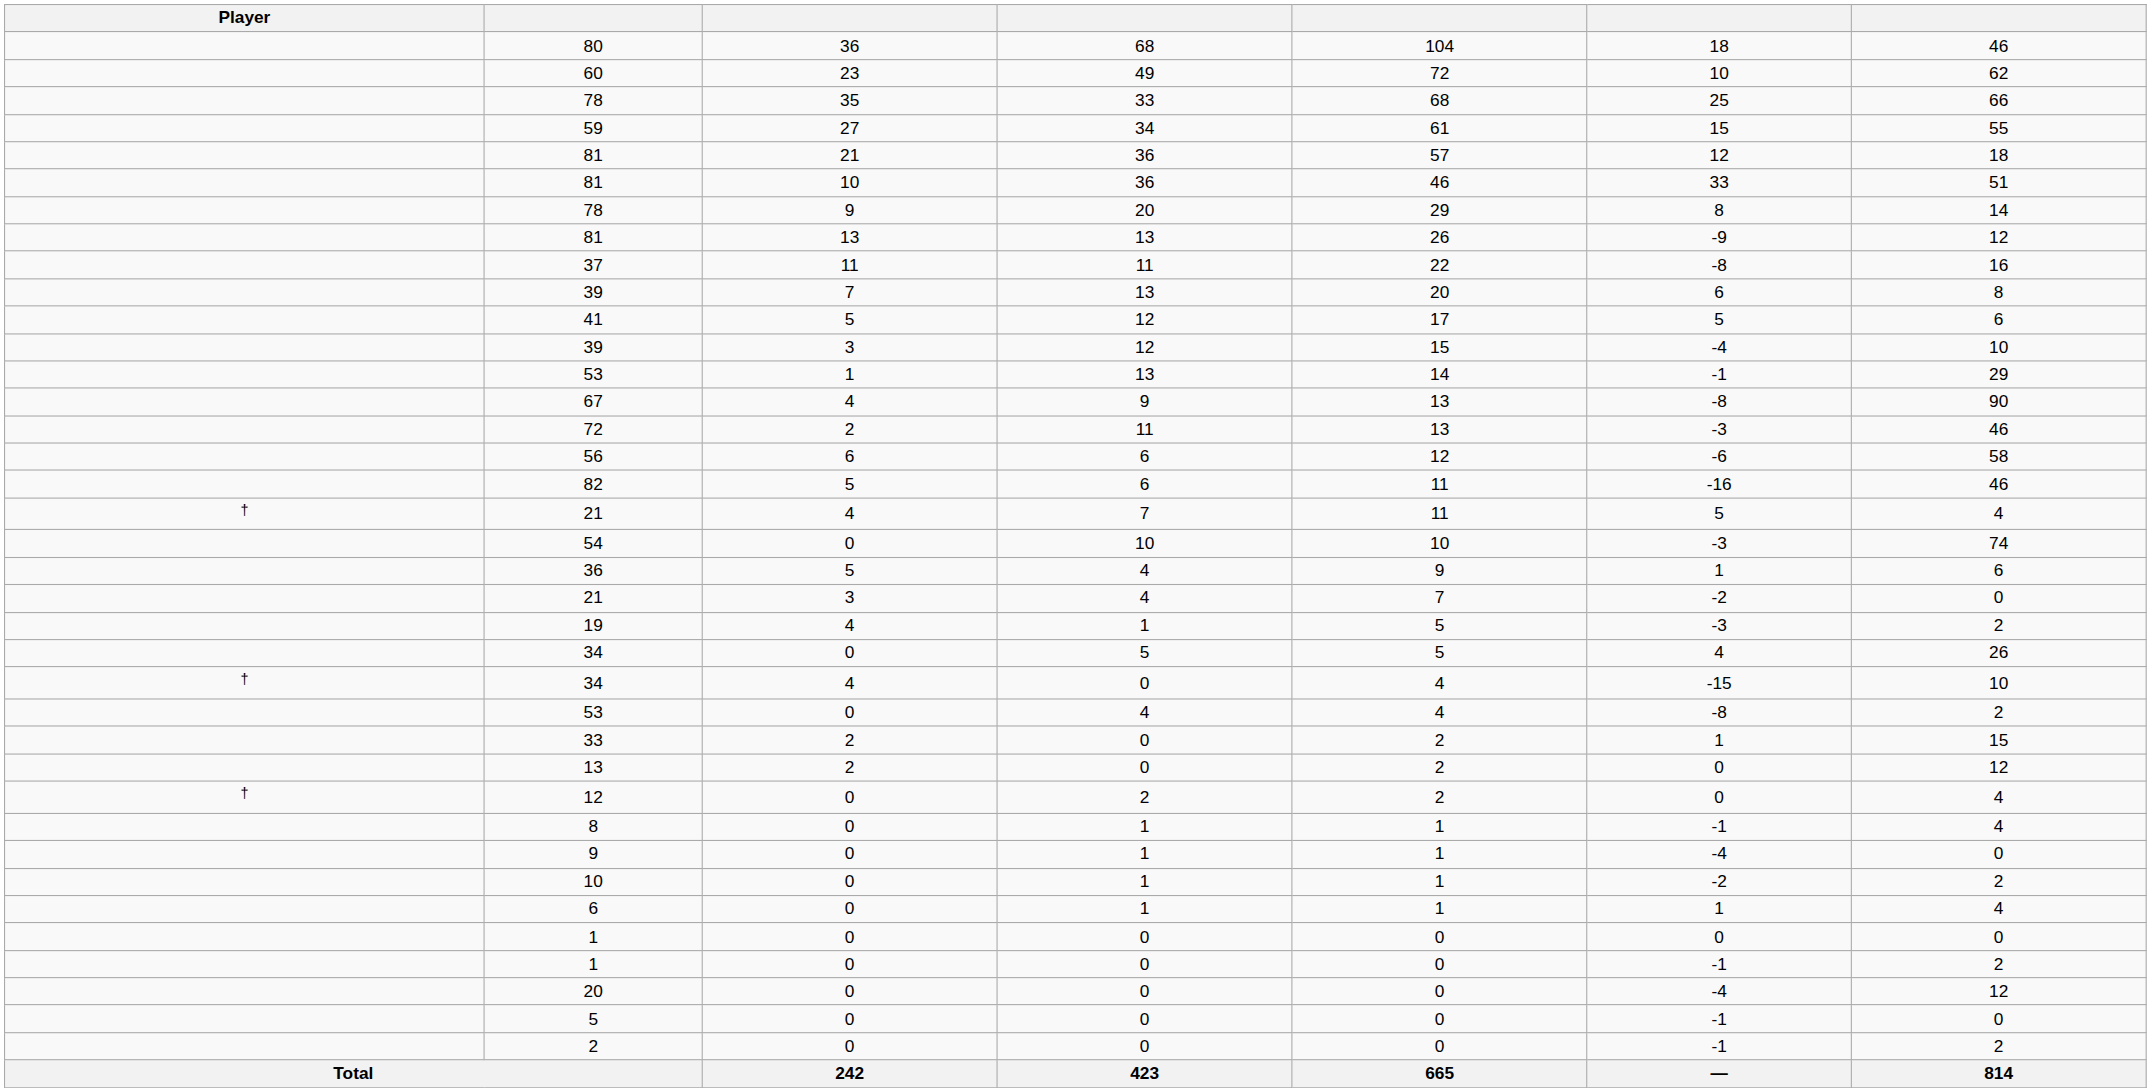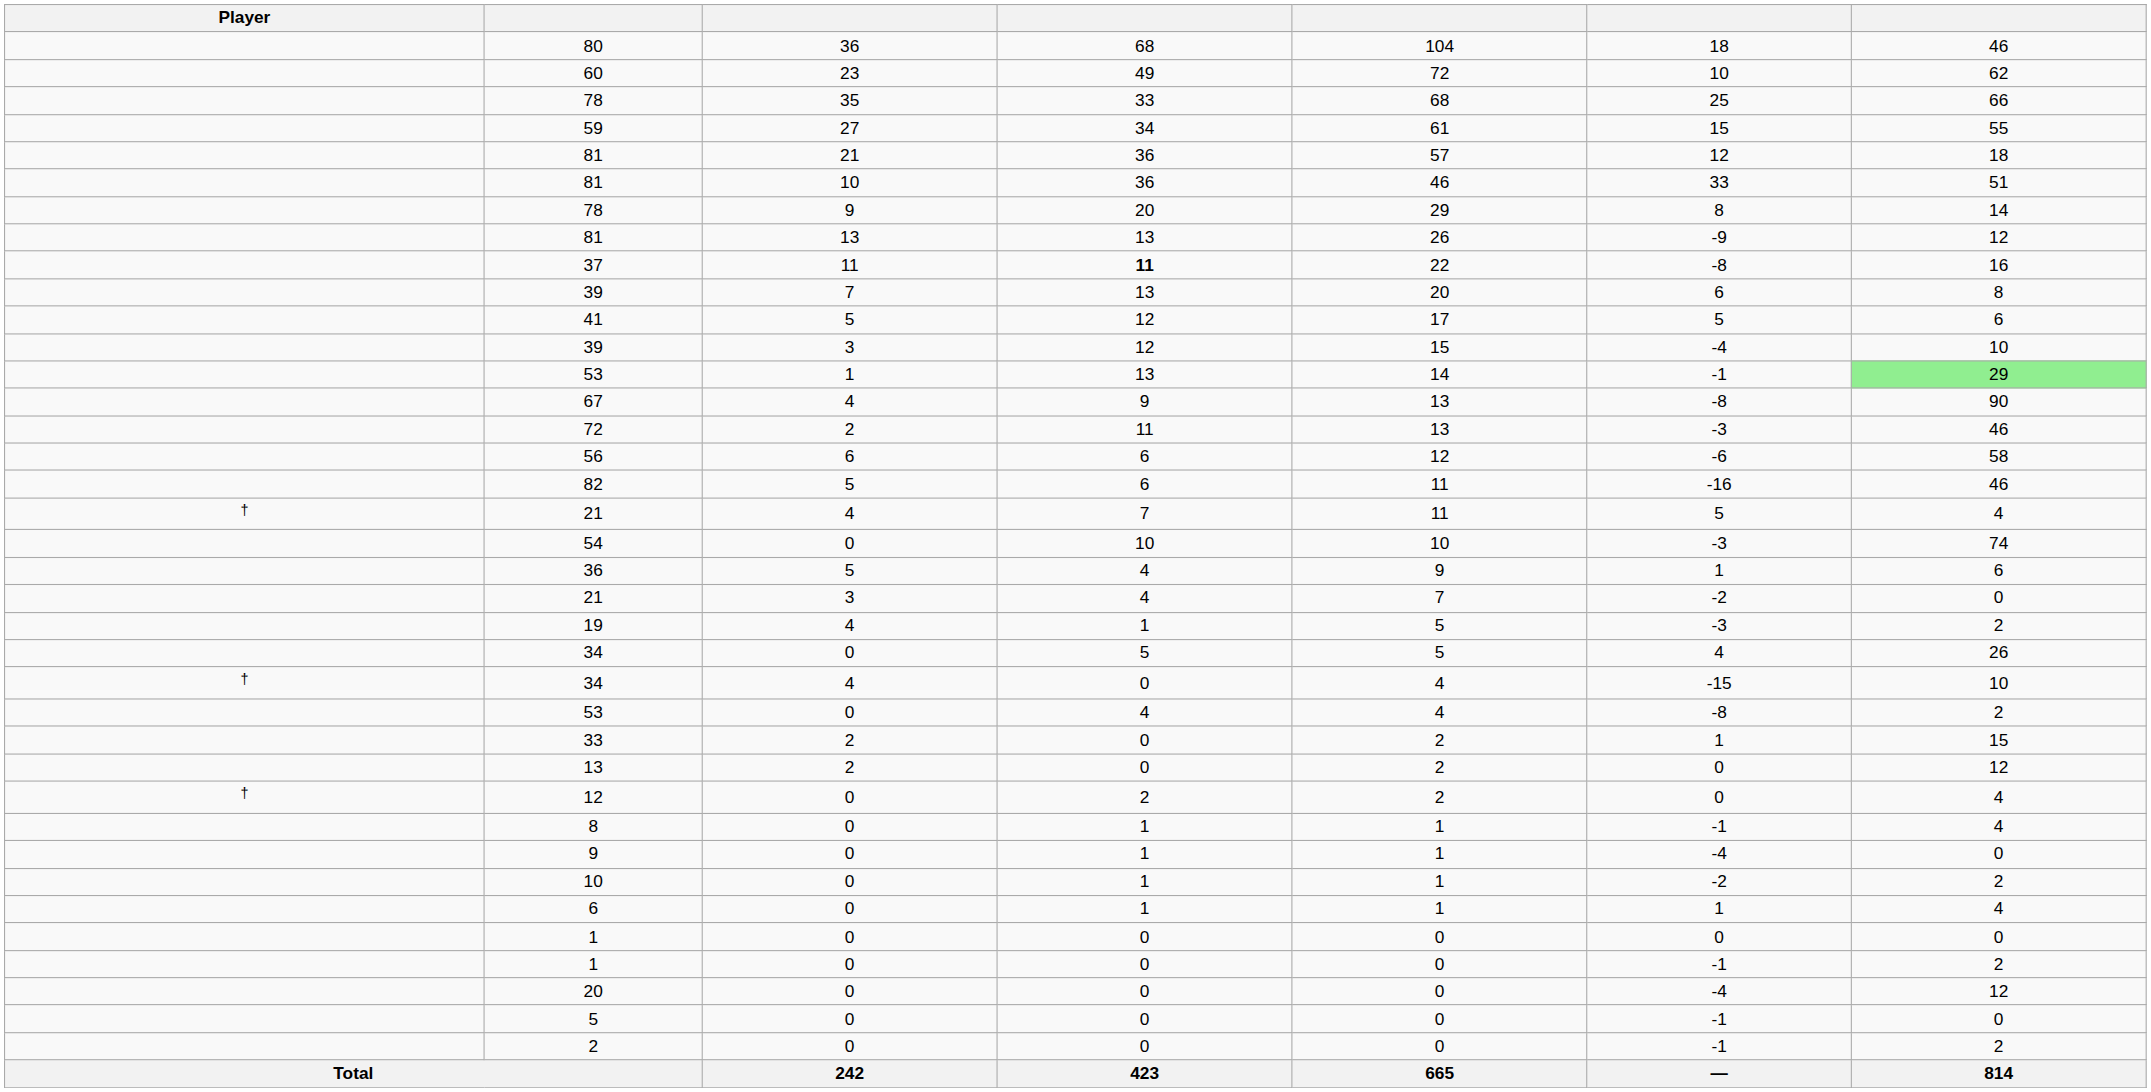(1145, 264) normal -> (1145, 264) bold
(1999, 374) no background -> (1999, 374) lightgreen background
